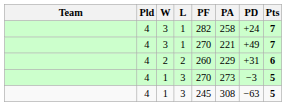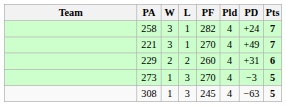columns swapped: (147, 12) <-> (227, 12)
